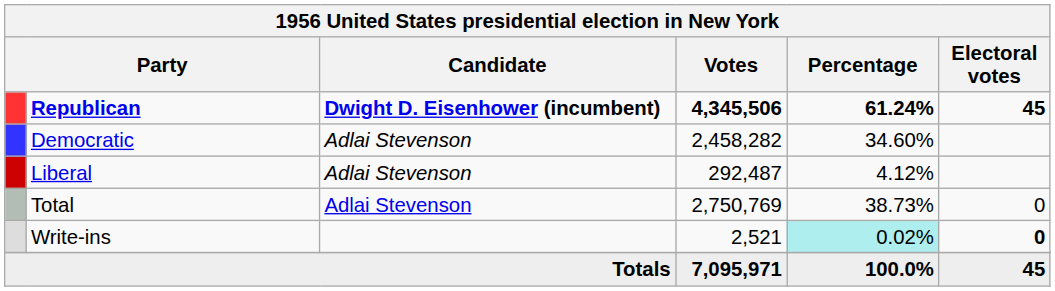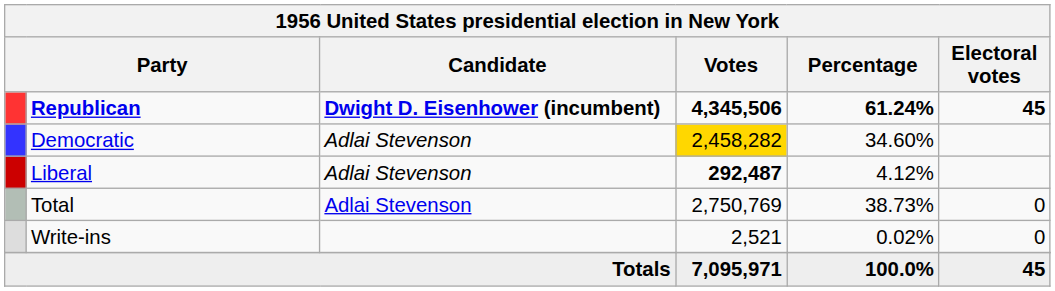(737, 140) no background -> (737, 140) gold background
(745, 173) normal -> (745, 173) bold
(905, 237) paleturquoise background -> (905, 237) no background
(1040, 237) bold -> (1040, 237) normal
